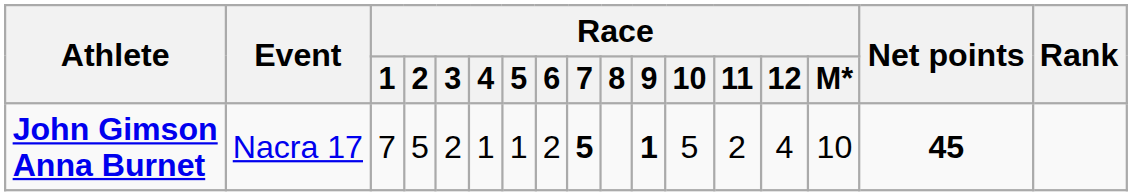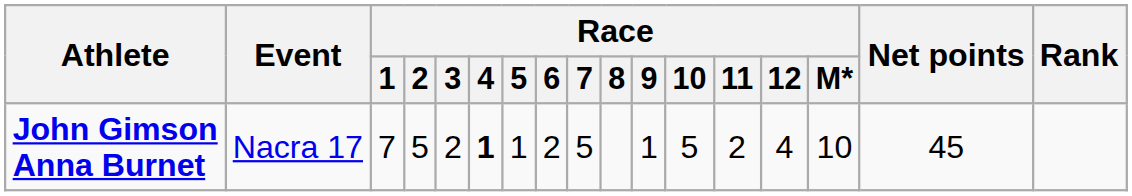(486, 147) normal -> (486, 147) bold
(585, 147) bold -> (585, 147) normal
(649, 147) bold -> (649, 147) normal
(946, 147) bold -> (946, 147) normal
